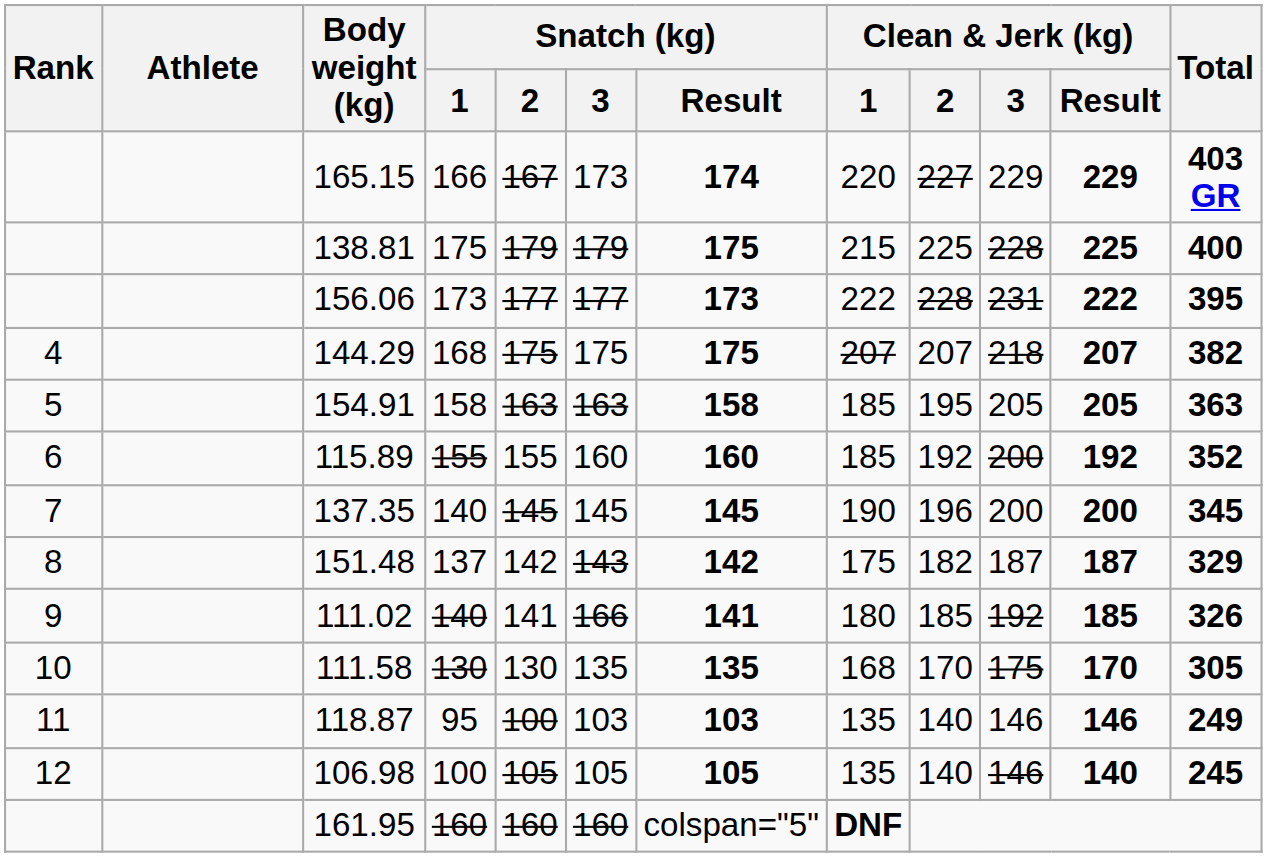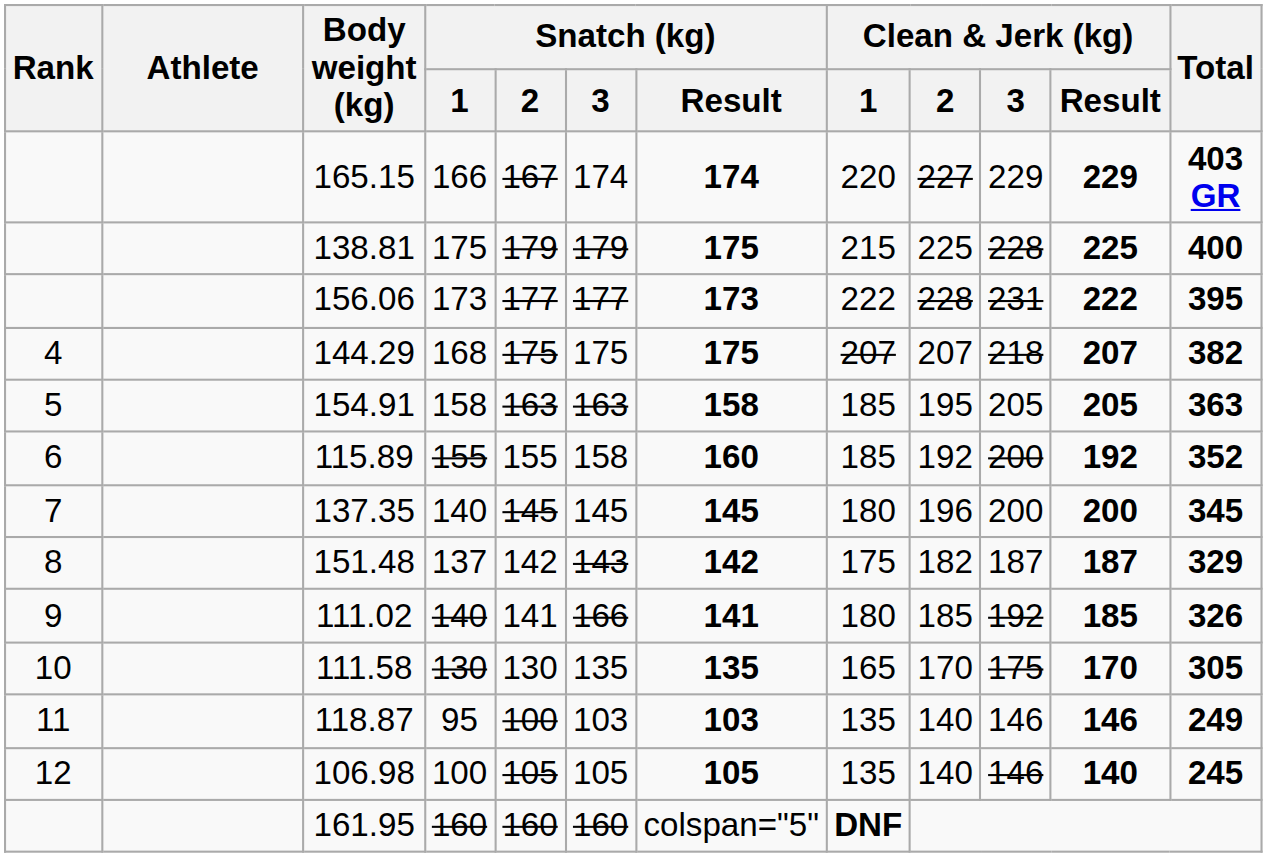(601, 176) 173 -> (601, 176) 174
(601, 457) 160 -> (601, 457) 158
(868, 510) 190 -> (868, 510) 180
(868, 667) 168 -> (868, 667) 165
